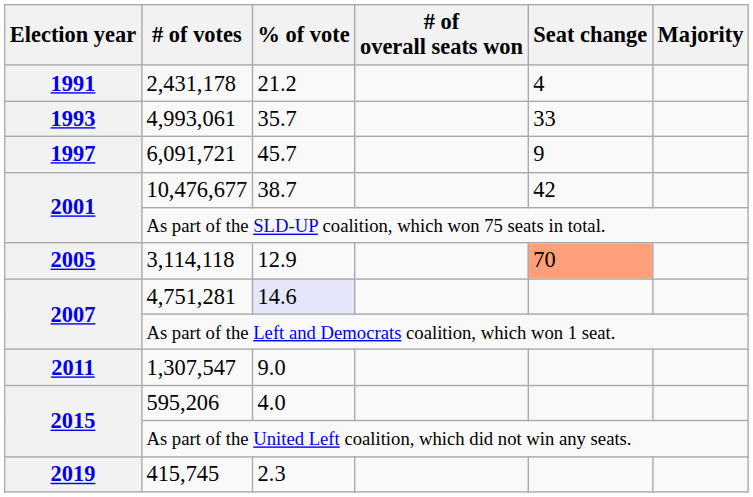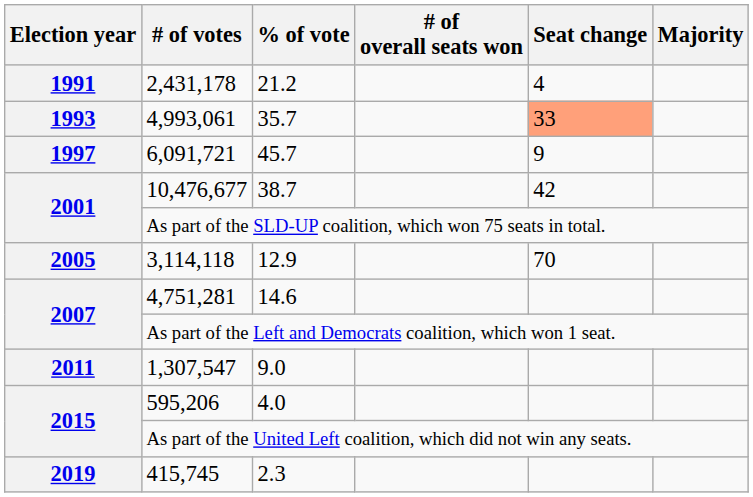(545, 118) no background -> (545, 118) lightsalmon background
(545, 260) lightsalmon background -> (545, 260) no background
(277, 296) lavender background -> (277, 296) no background
